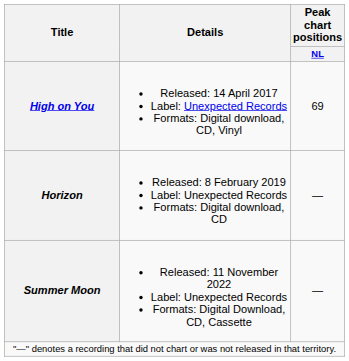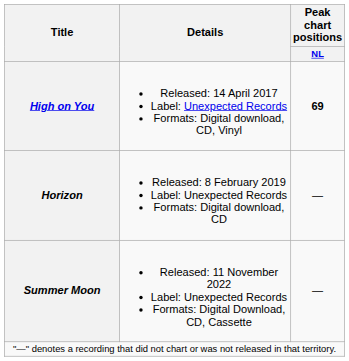(318, 106) normal -> (318, 106) bold
